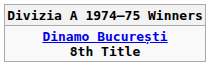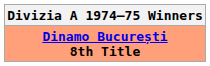(105, 44) no background -> (105, 44) lightsalmon background
